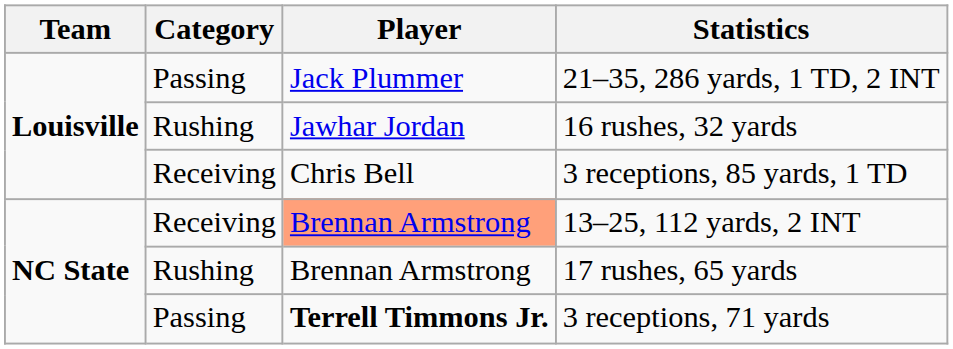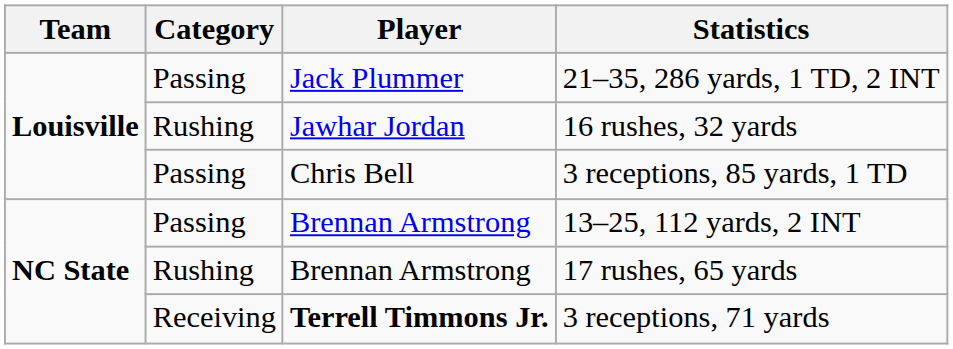(214, 173) Receiving -> (199, 173) Passing
(214, 221) Receiving -> (199, 221) Passing
(410, 221) lightsalmon background -> (410, 221) no background
(199, 318) Passing -> (214, 318) Receiving
